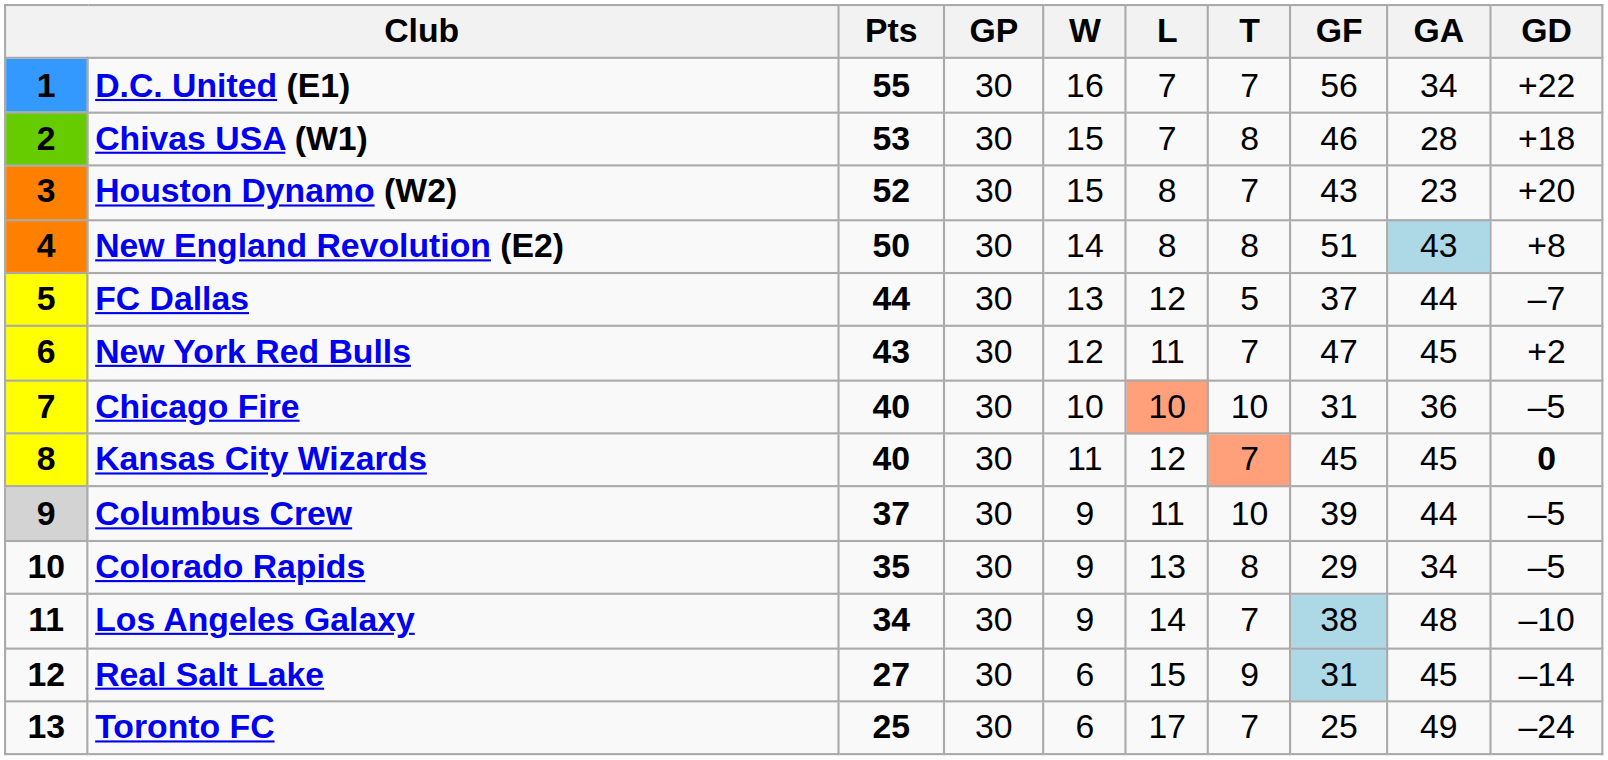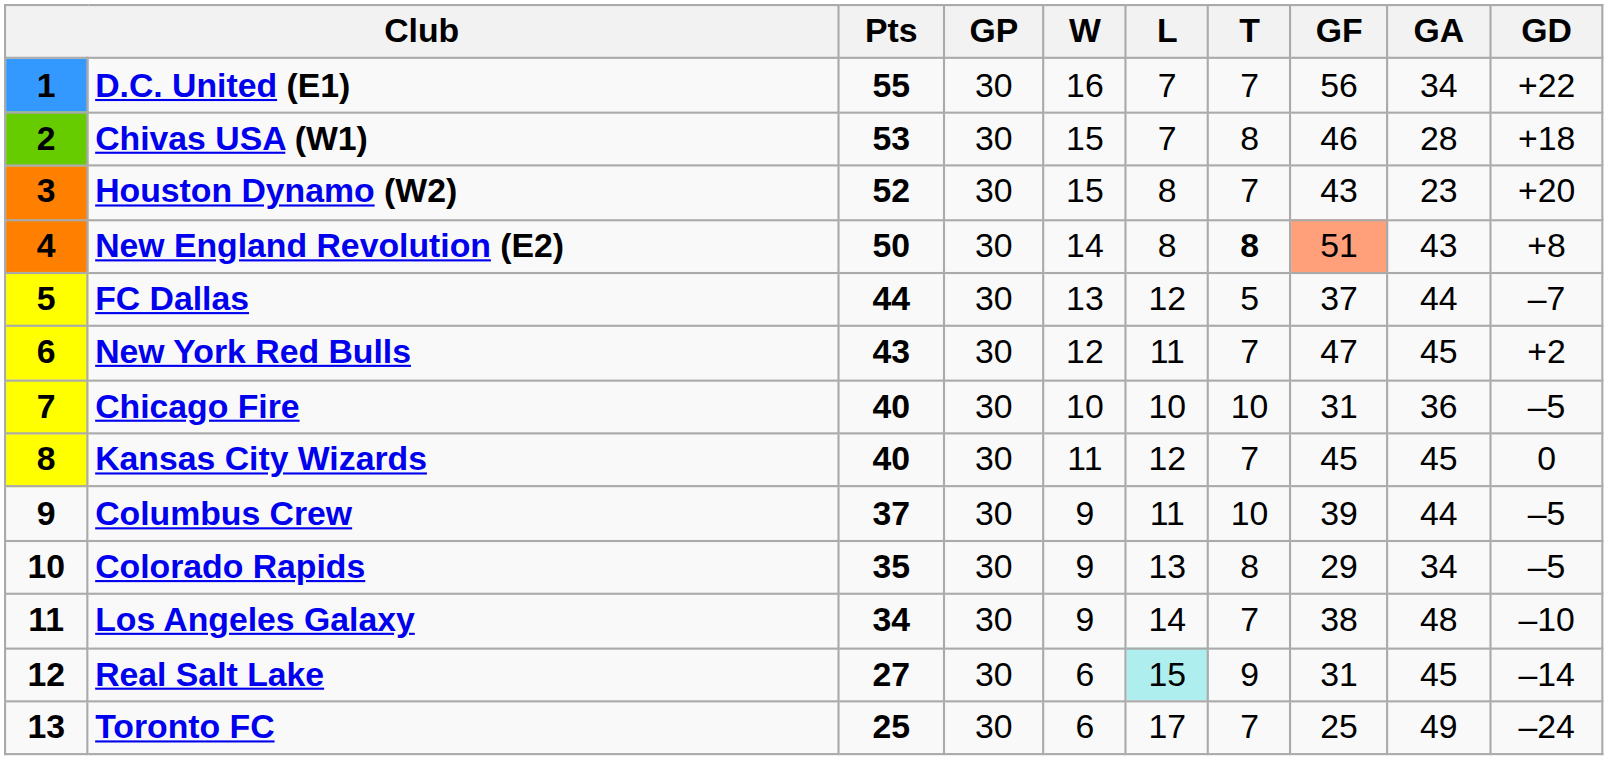(1250, 245) normal -> (1250, 245) bold
(1339, 245) no background -> (1339, 245) lightsalmon background
(1439, 245) lightblue background -> (1439, 245) no background
(1167, 406) lightsalmon background -> (1167, 406) no background
(1250, 459) lightsalmon background -> (1250, 459) no background
(1547, 459) bold -> (1547, 459) normal
(46, 513) lightgrey background -> (46, 513) no background
(1339, 620) lightblue background -> (1339, 620) no background
(1167, 673) no background -> (1167, 673) paleturquoise background
(1339, 673) lightblue background -> (1339, 673) no background
